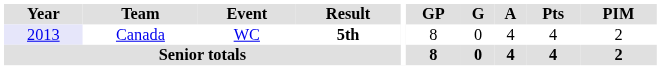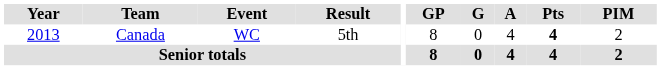(43, 34) lavender background -> (43, 34) no background
(348, 34) bold -> (348, 34) normal
(553, 34) normal -> (553, 34) bold
